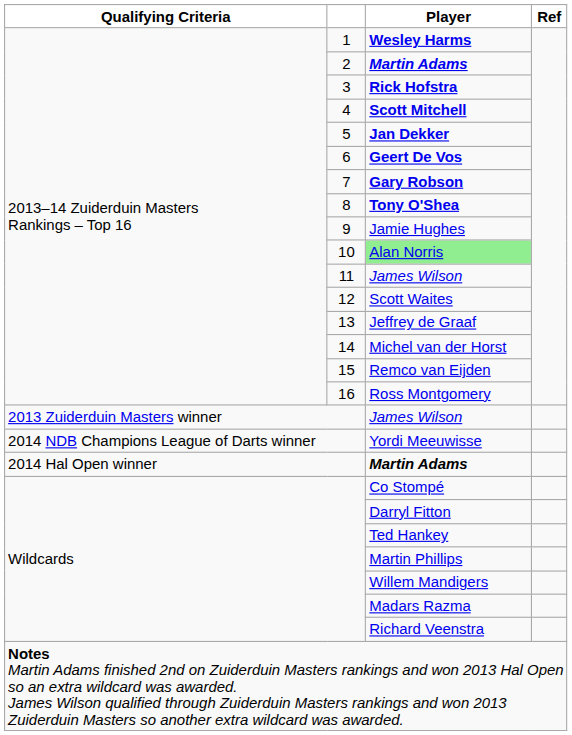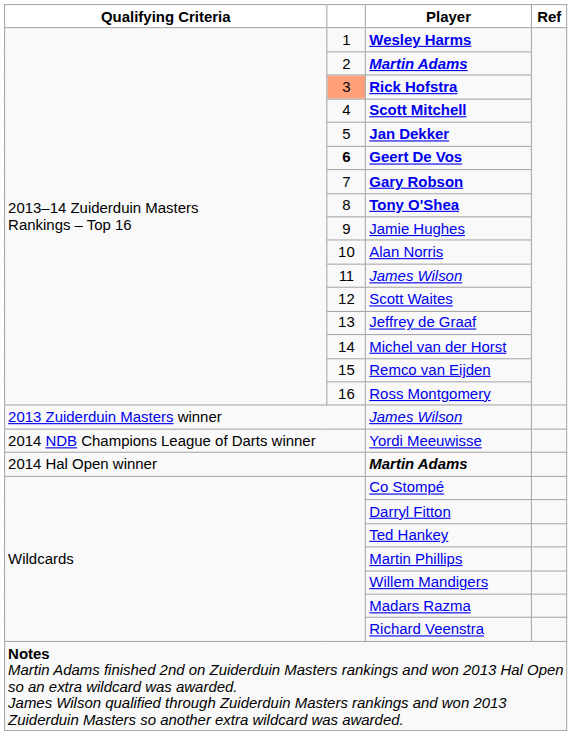(346, 87) no background -> (346, 87) lightsalmon background
(346, 157) normal -> (346, 157) bold
(406, 252) lightgreen background -> (406, 252) no background
